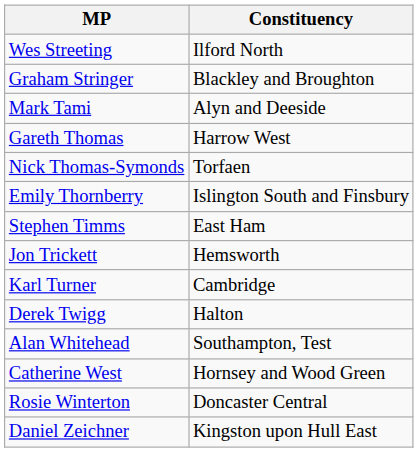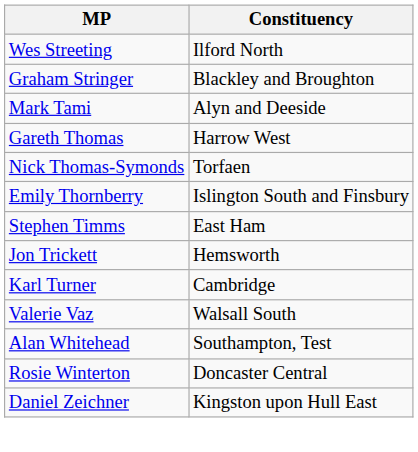- row: (57, 314)
+ row: (51, 314)
- row: (65, 372)
